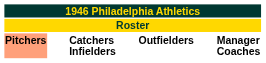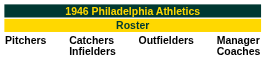(26, 40) lightsalmon background -> (26, 40) no background
